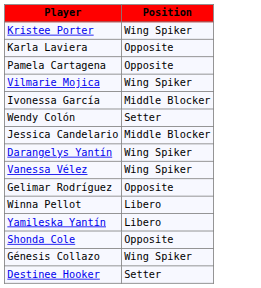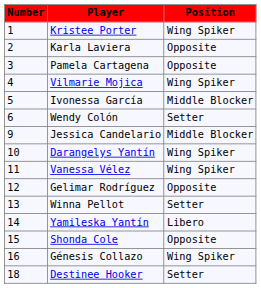+ column: (26, 13)
(143, 205) Libero -> (185, 205) Setter
